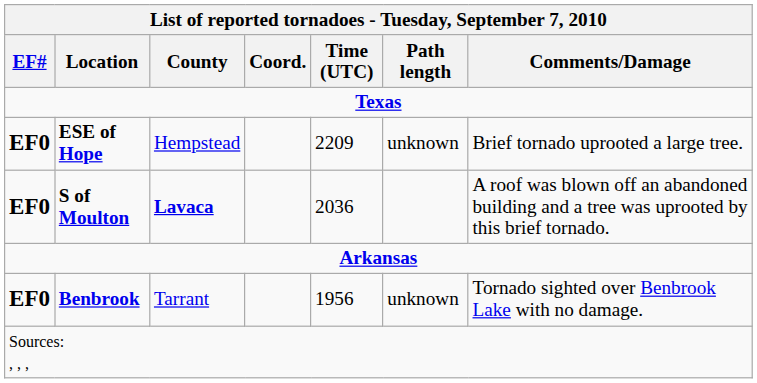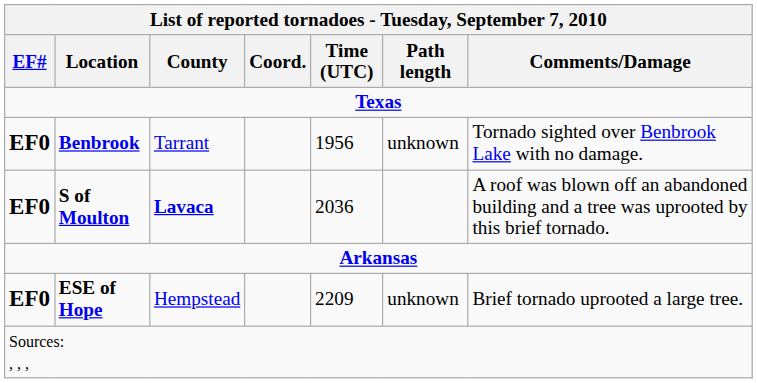rows swapped: (99, 299) <-> (87, 143)
